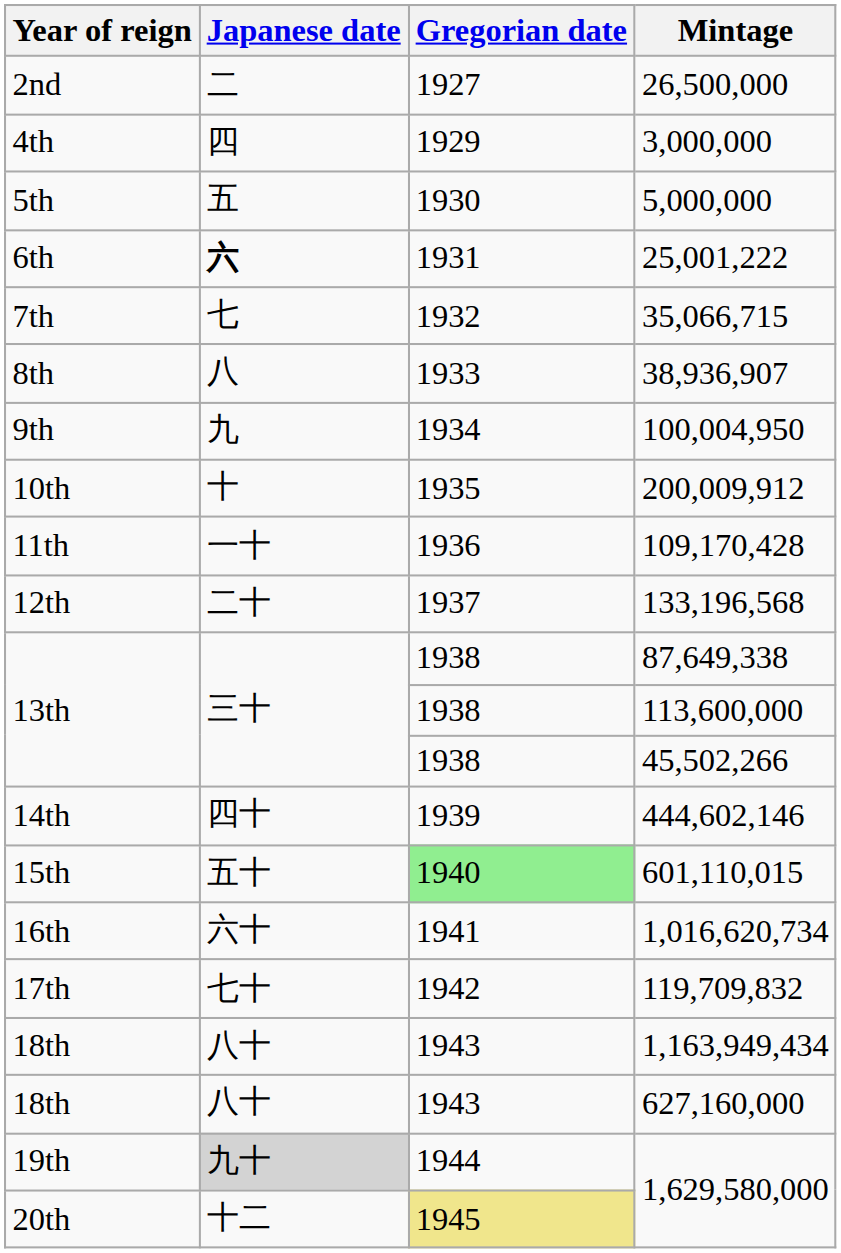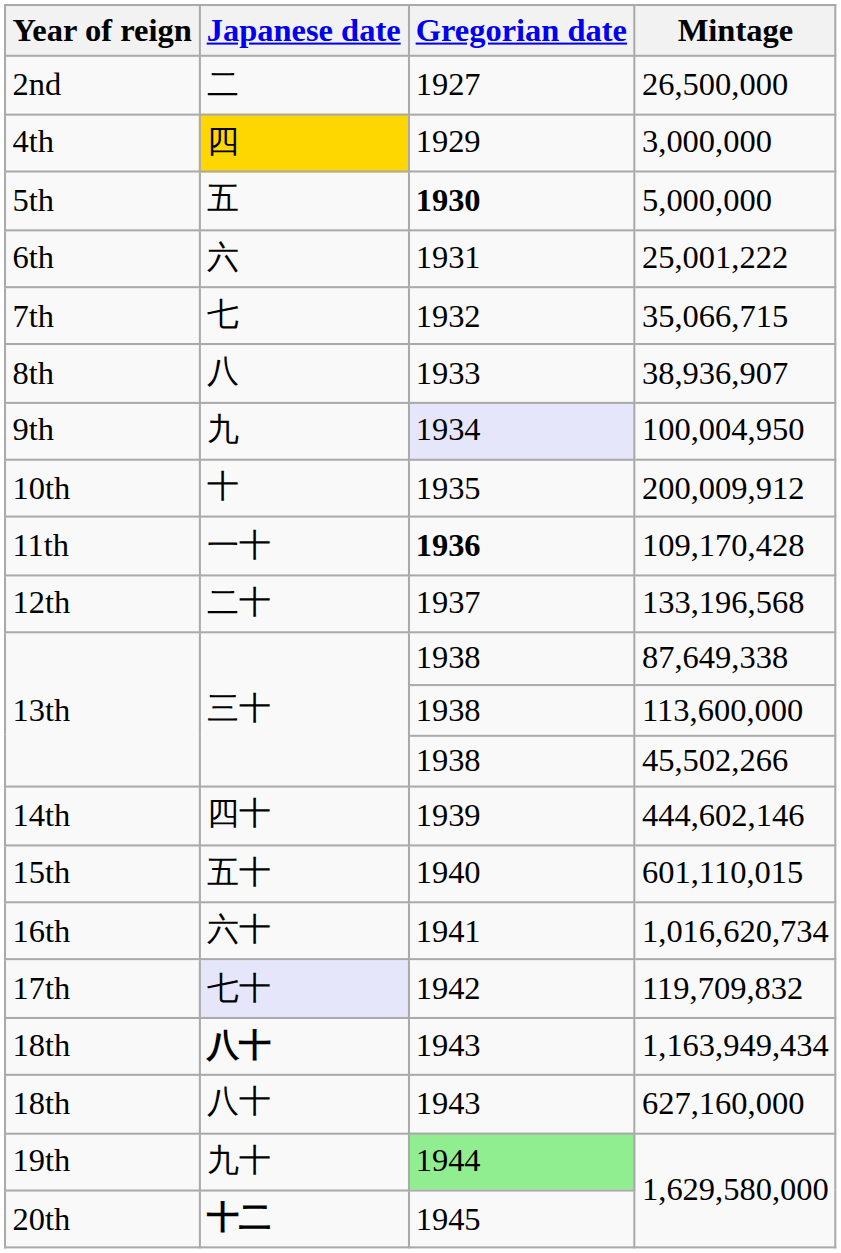(223, 141) no background -> (223, 141) gold background
(448, 200) normal -> (448, 200) bold
(223, 256) bold -> (223, 256) normal
(448, 430) no background -> (448, 430) lavender background
(448, 545) normal -> (448, 545) bold
(448, 872) lightgreen background -> (448, 872) no background
(239, 987) no background -> (239, 987) lavender background
(239, 1044) normal -> (239, 1044) bold
(239, 1159) lightgrey background -> (239, 1159) no background
(448, 1160) no background -> (448, 1160) lightgreen background
(239, 1217) normal -> (239, 1217) bold
(448, 1218) khaki background -> (448, 1218) no background
